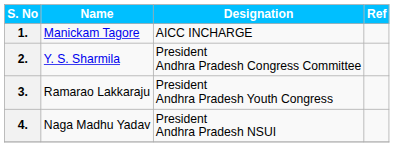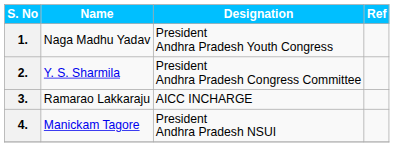(92, 33) Manickam Tagore -> (97, 40) Naga Madhu Yadav
(204, 33) AICC INCHARGE -> (244, 40) President Andhra Pradesh Youth Congress
(244, 92) President Andhra Pradesh Youth Congress -> (204, 99) AICC INCHARGE
(97, 125) Naga Madhu Yadav -> (92, 125) Manickam Tagore
